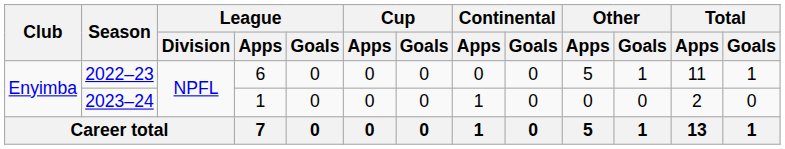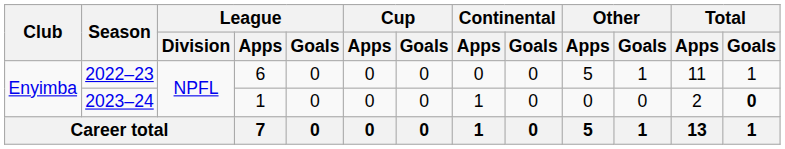(752, 102) normal -> (752, 102) bold
